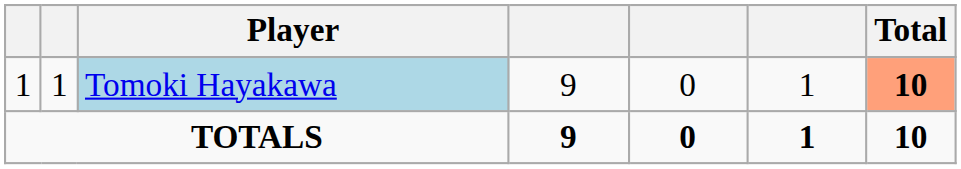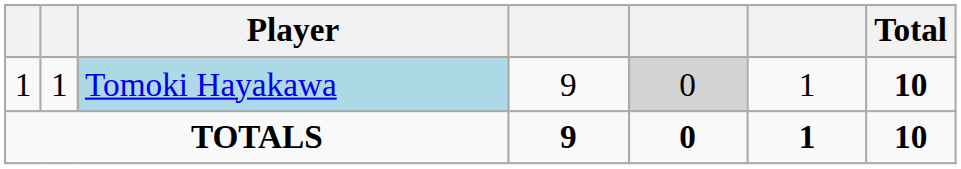(688, 83) no background -> (688, 83) lightgrey background
(911, 83) lightsalmon background -> (911, 83) no background
